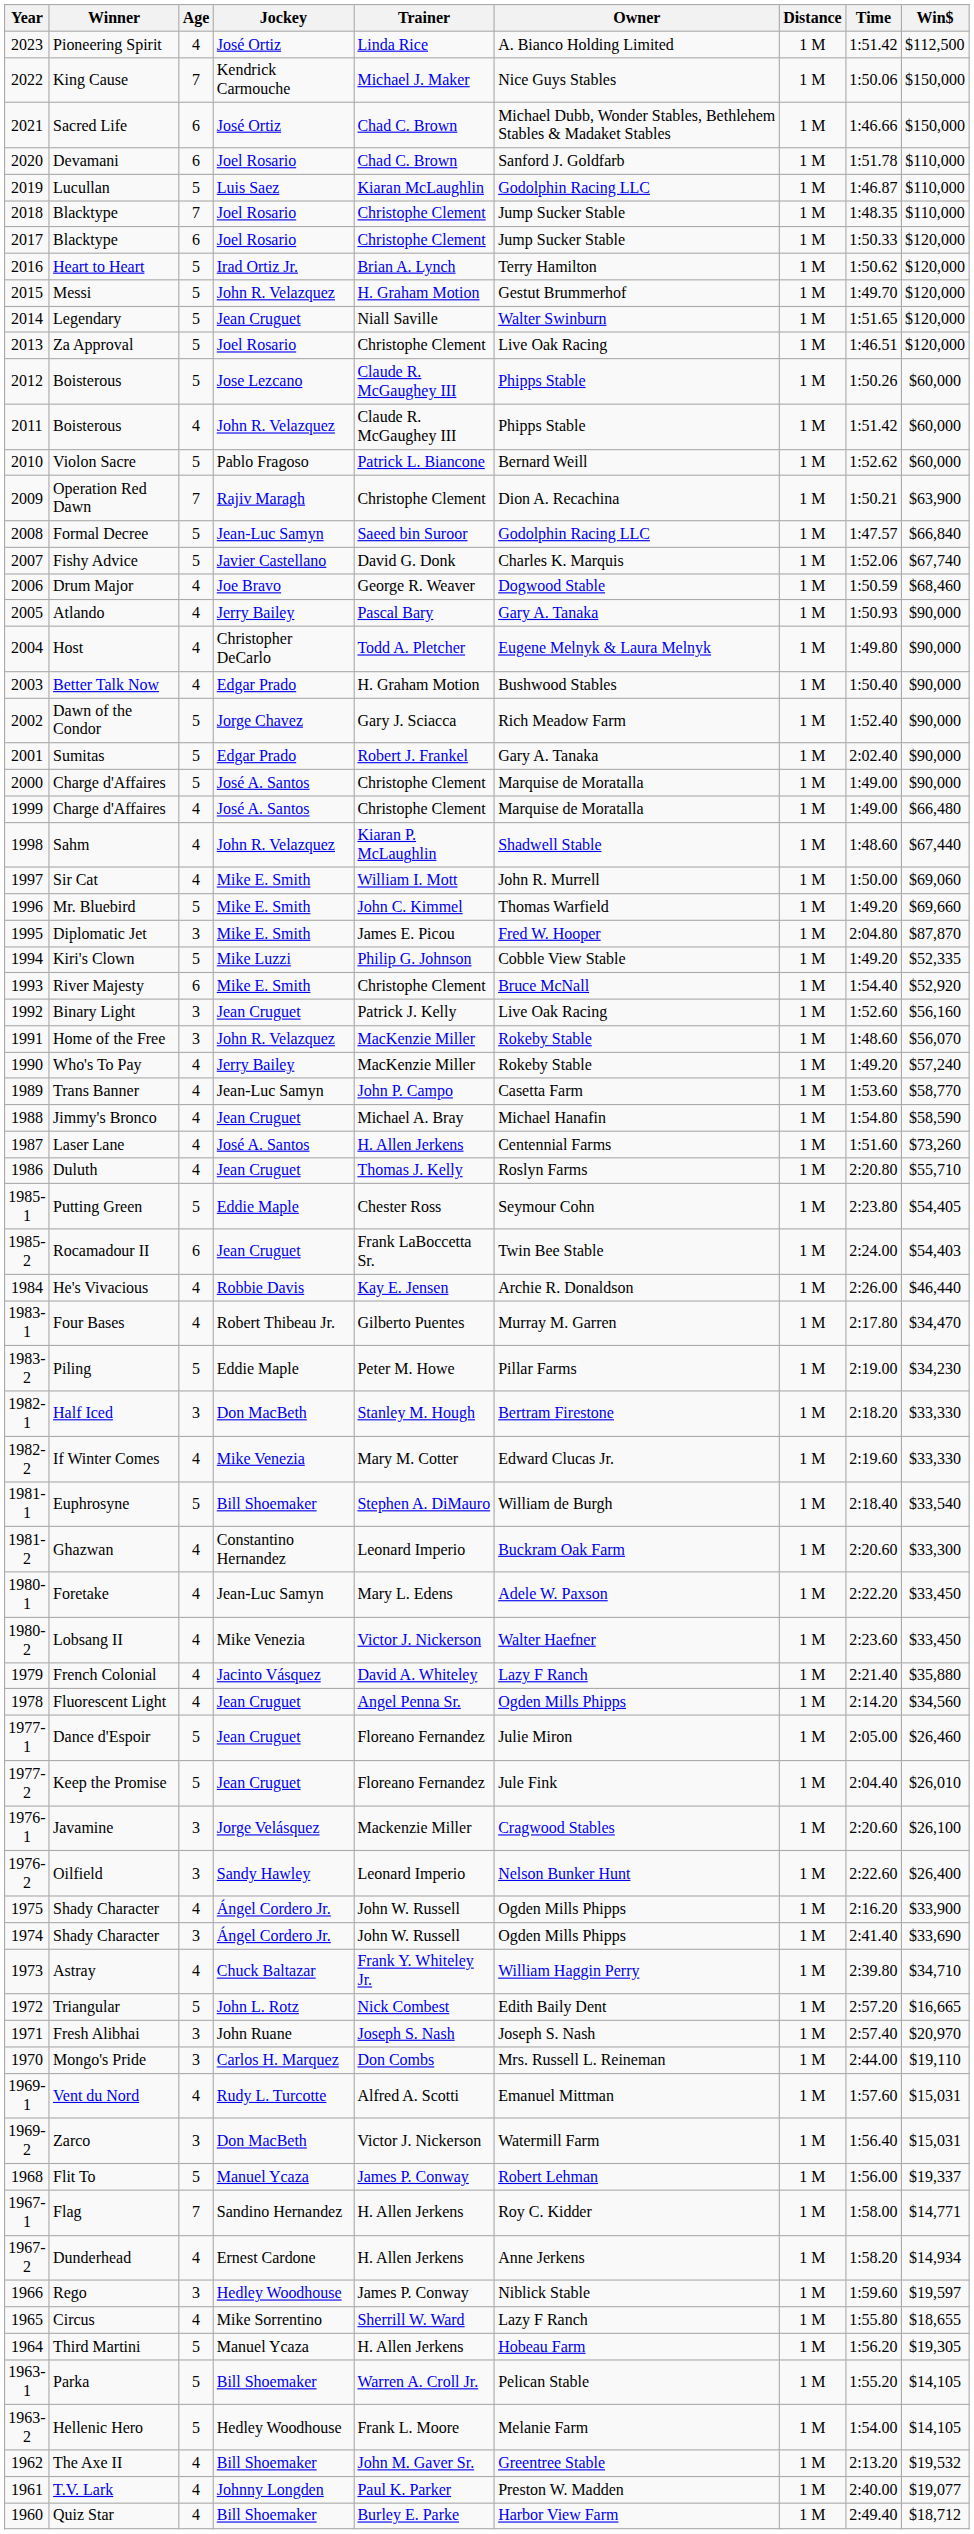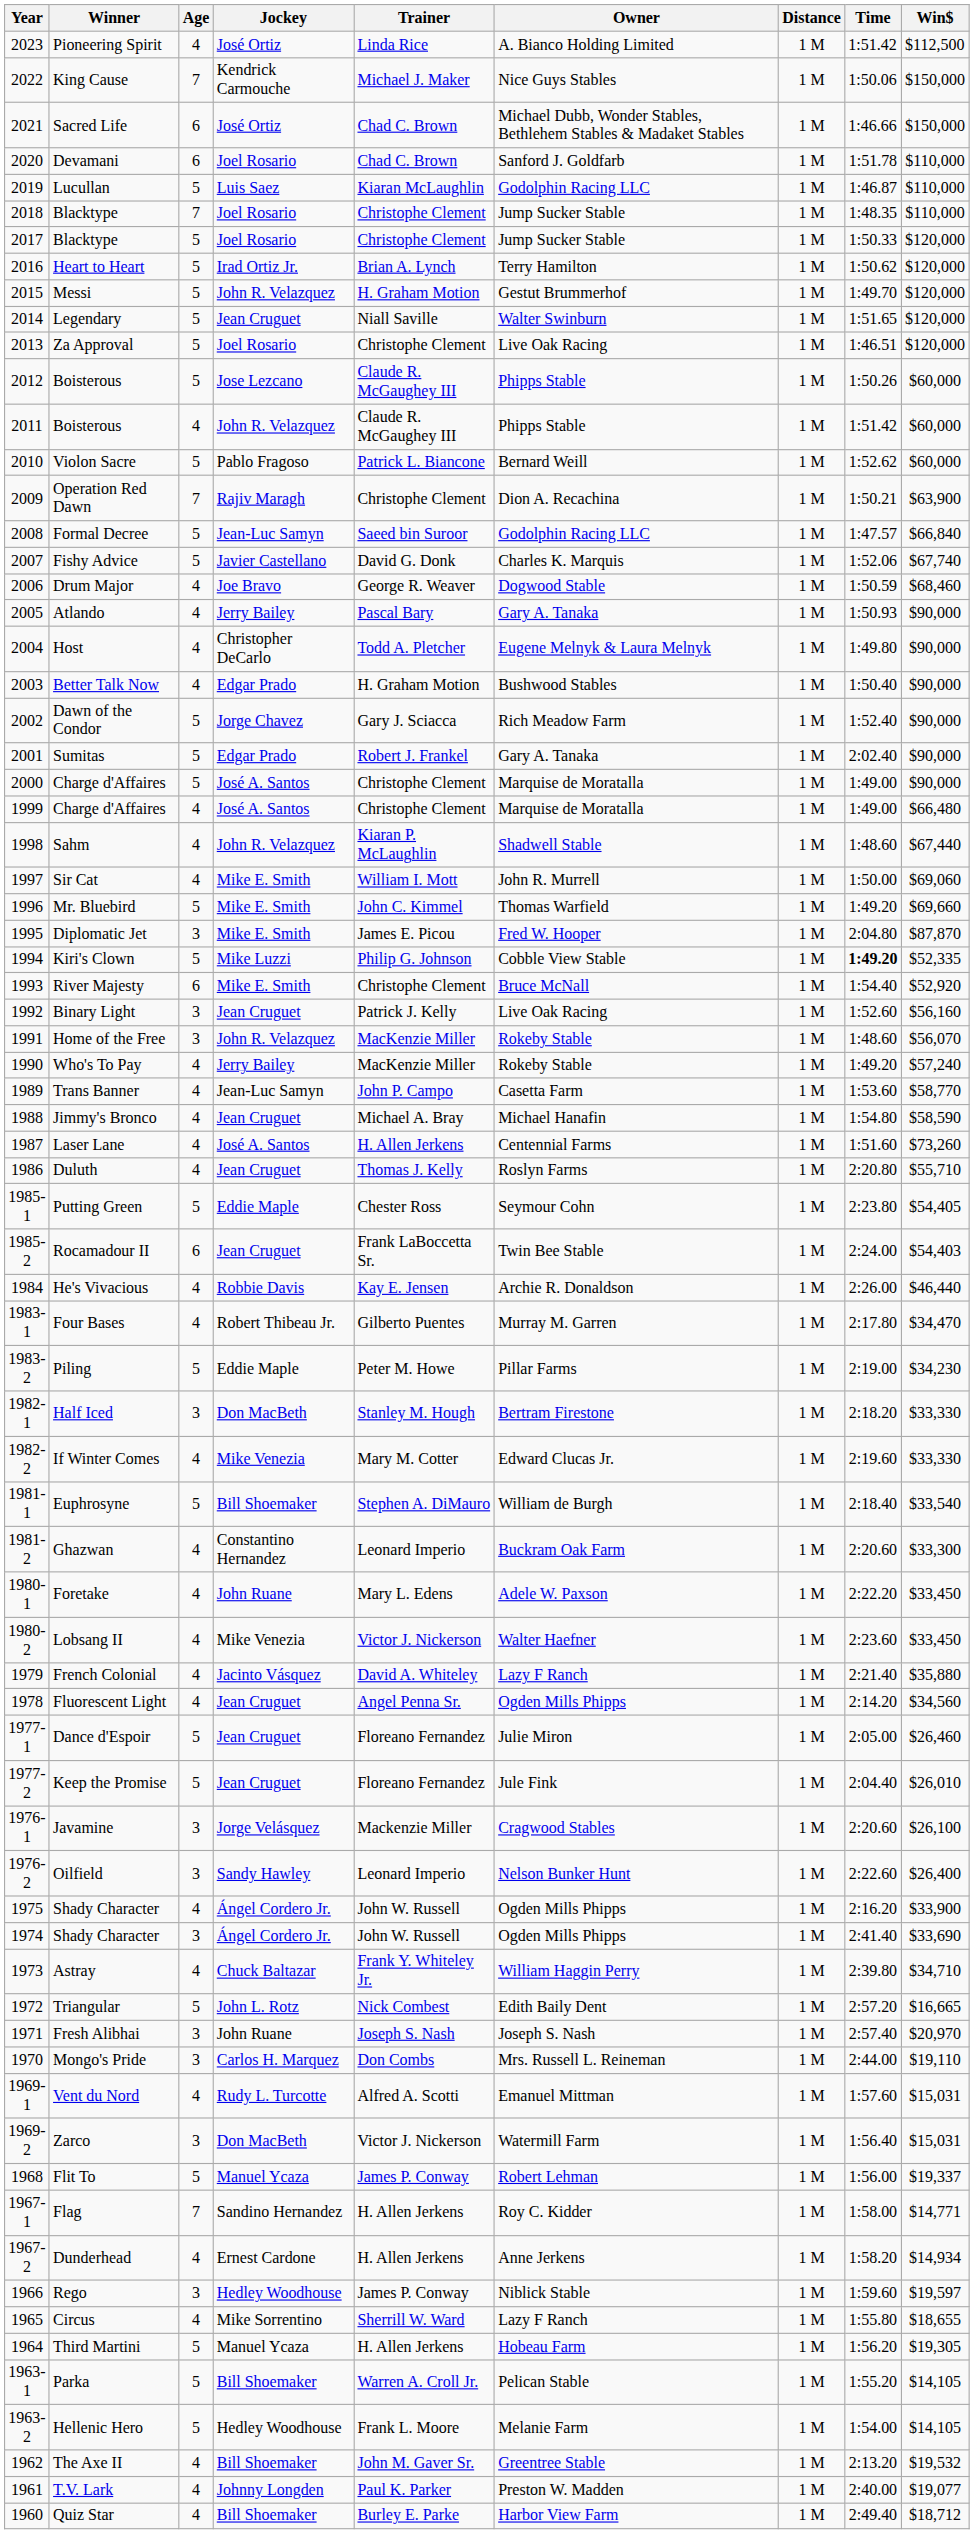(196, 240) 6 -> (196, 240) 5
(873, 959) normal -> (873, 959) bold
(270, 1594) Jean-Luc Samyn -> (254, 1594) John Ruane
